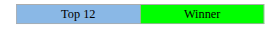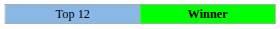(202, 14) normal -> (208, 14) bold
